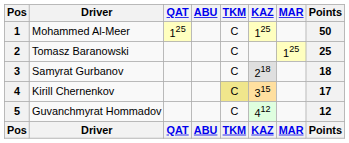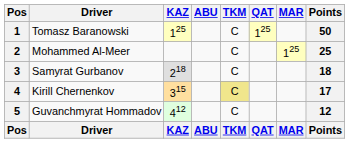columns swapped: (178, 13) <-> (262, 13)
(81, 31) Mohammed Al-Meer -> (80, 31) Tomasz Baranowski
(80, 51) Tomasz Baranowski -> (81, 51) Mohammed Al-Meer
